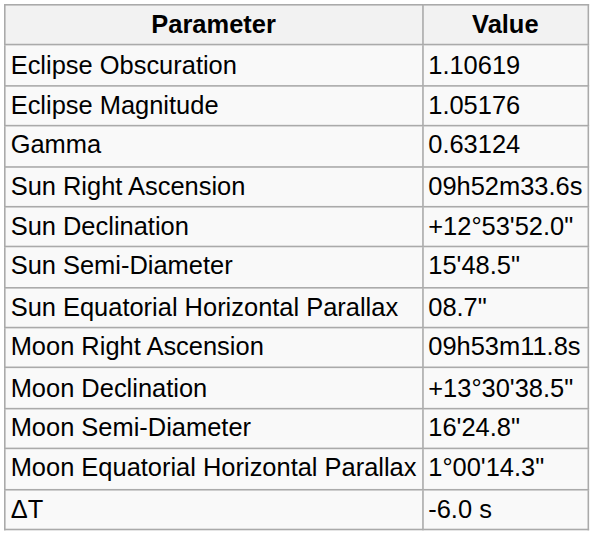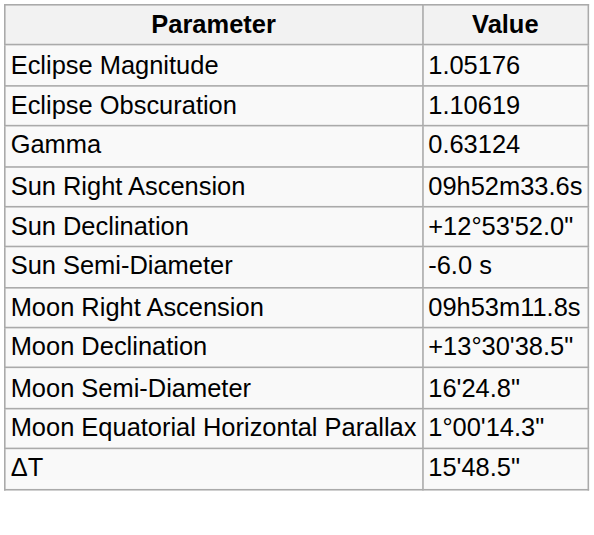rows swapped: (115, 105) <-> (124, 65)
(474, 266) 15'48.5" -> (460, 266) -6.0 s
- row: (204, 307)
(460, 508) -6.0 s -> (474, 468) 15'48.5"
